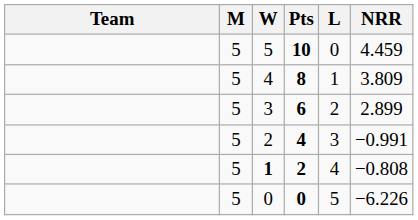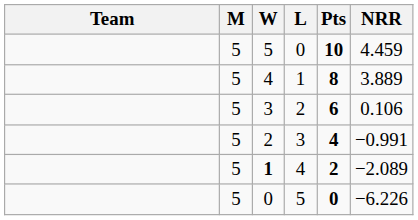columns swapped: (334, 19) <-> (301, 19)
(381, 79) 3.809 -> (381, 79) 3.889
(381, 109) 2.899 -> (381, 109) 0.106
(381, 169) −0.808 -> (381, 169) −2.089
